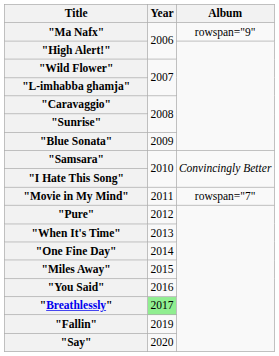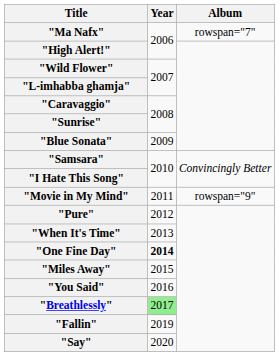(225, 31) rowspan="9" -> (225, 31) rowspan="7"
(225, 196) rowspan="7" -> (225, 196) rowspan="9"
(162, 251) normal -> (162, 251) bold
